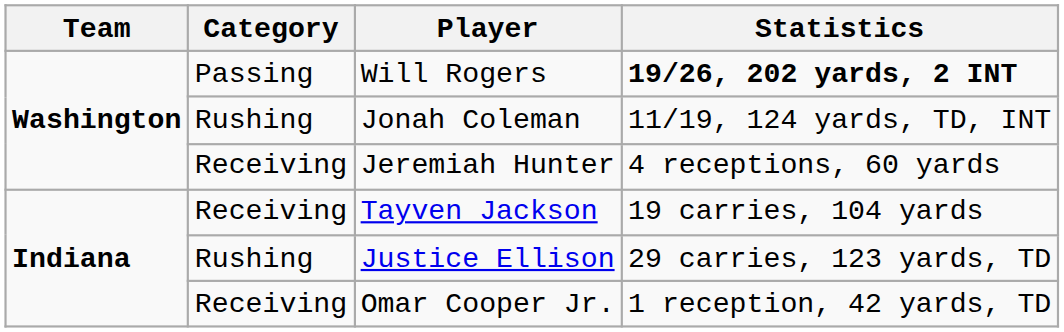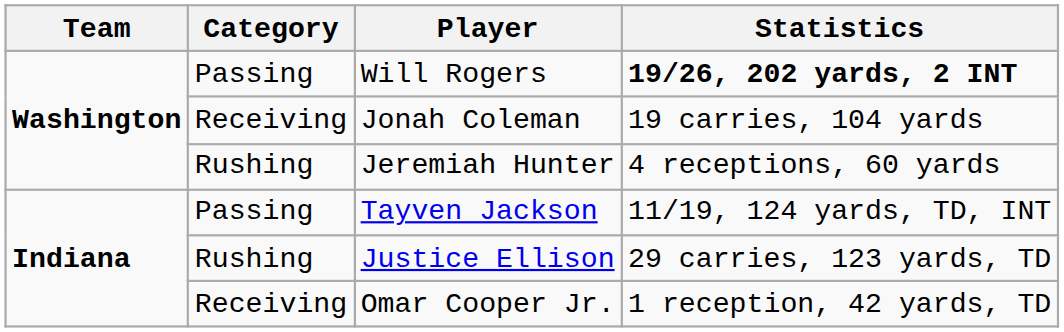(254, 120) Rushing -> (271, 120) Receiving
(840, 120) 11/19, 124 yards, TD, INT -> (806, 120) 19 carries, 104 yards
(271, 166) Receiving -> (254, 166) Rushing
(271, 212) Receiving -> (254, 212) Passing
(806, 212) 19 carries, 104 yards -> (840, 212) 11/19, 124 yards, TD, INT
